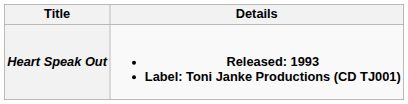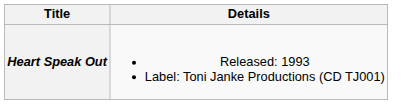(257, 69) bold -> (249, 69) normal
